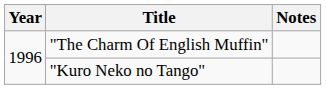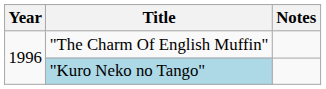(127, 71) no background -> (127, 71) lightblue background
